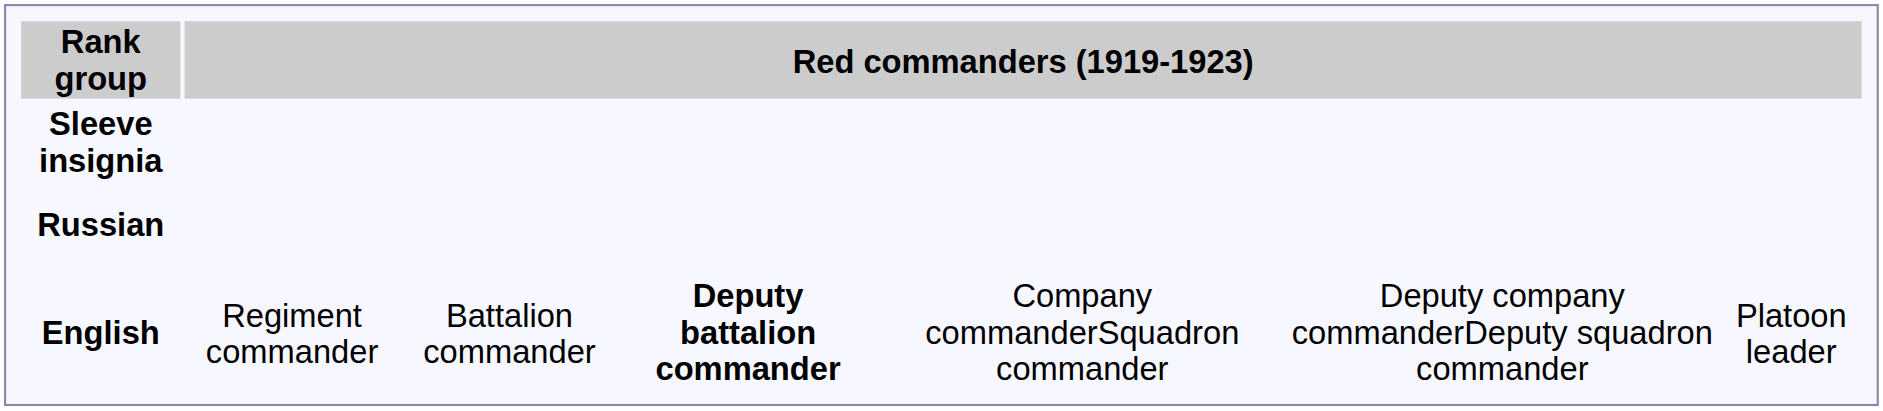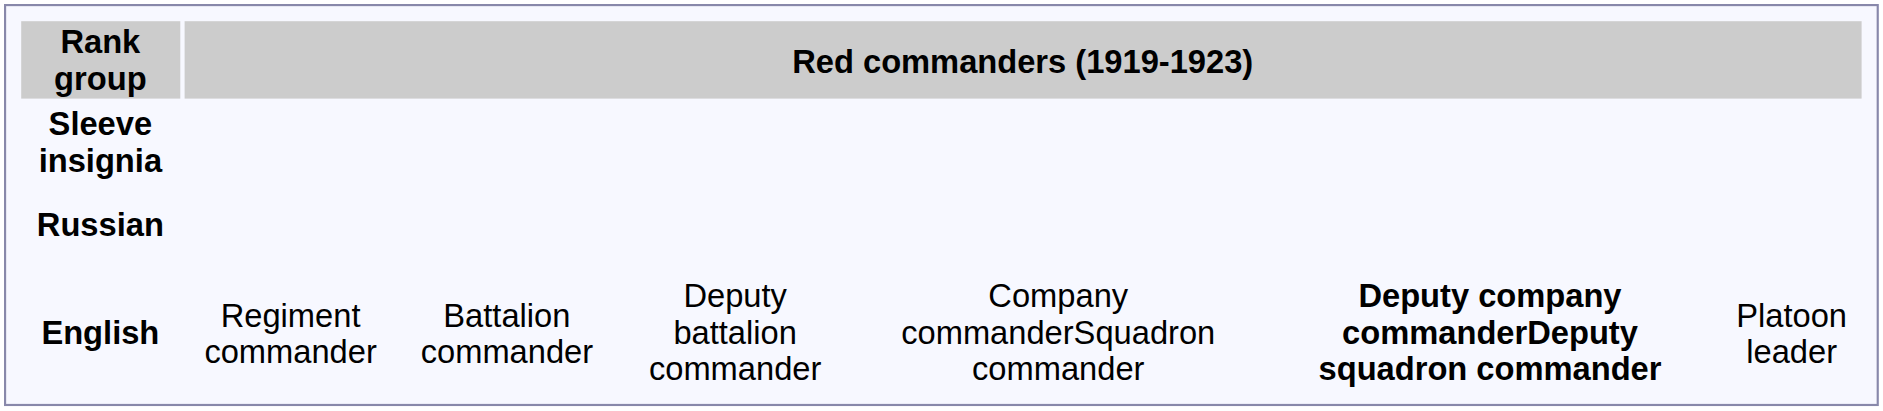(748, 332) bold -> (735, 332) normal
(1502, 332) normal -> (1490, 332) bold
